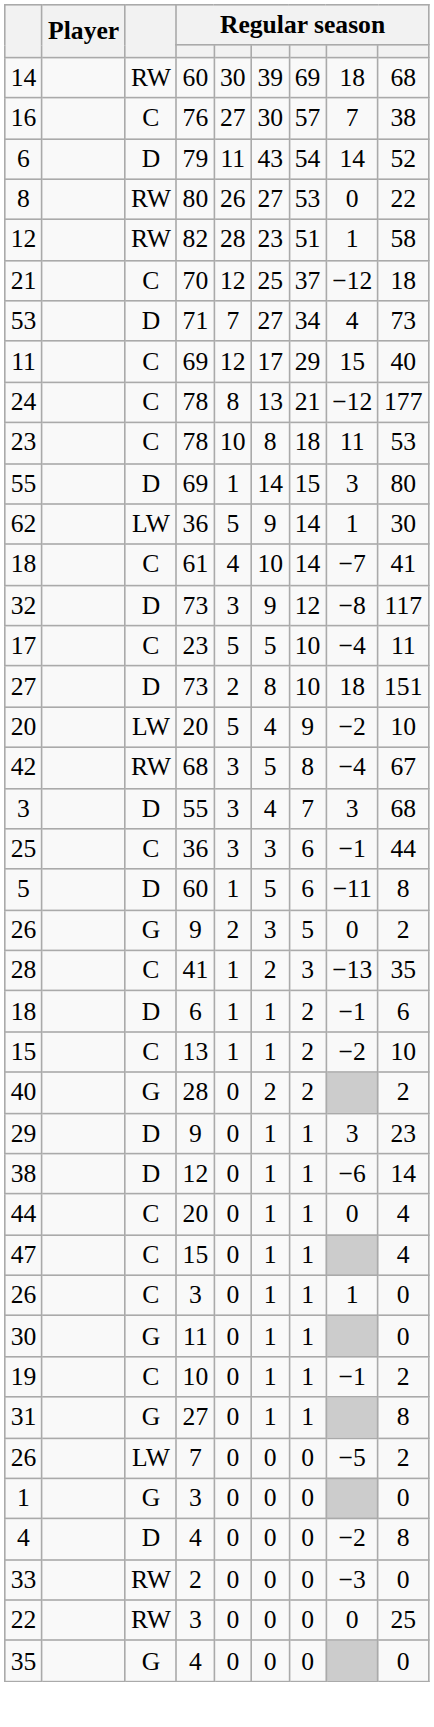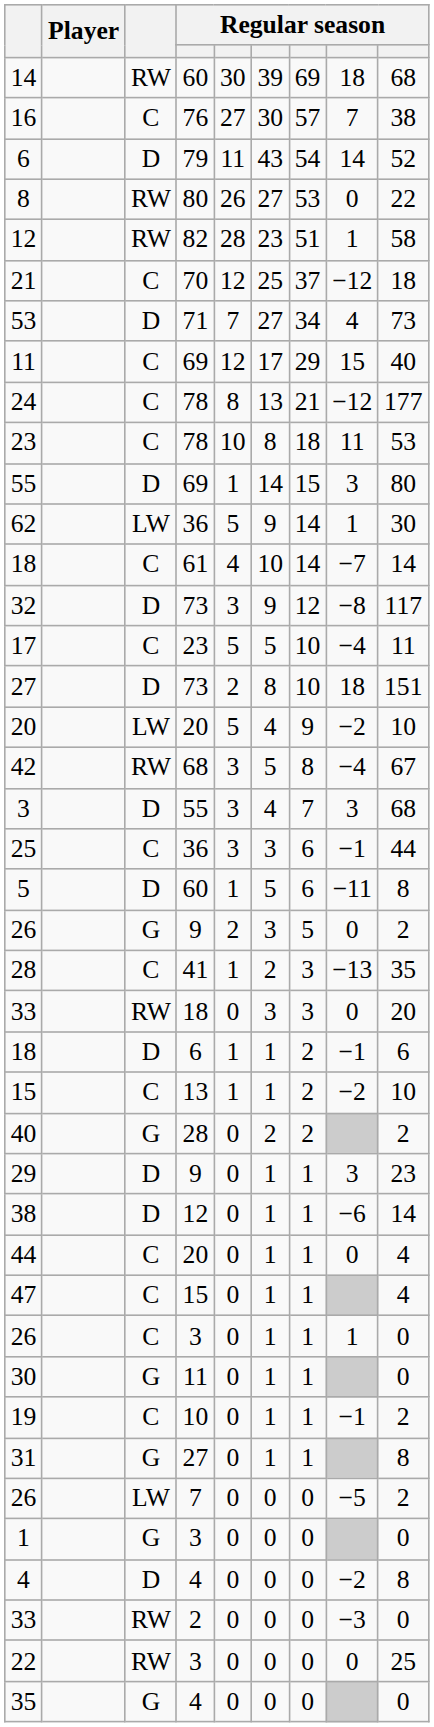(403, 564) 41 -> (403, 564) 14
+ row: (24, 1011)
